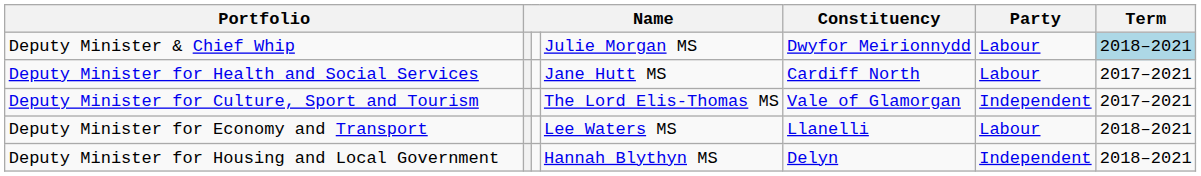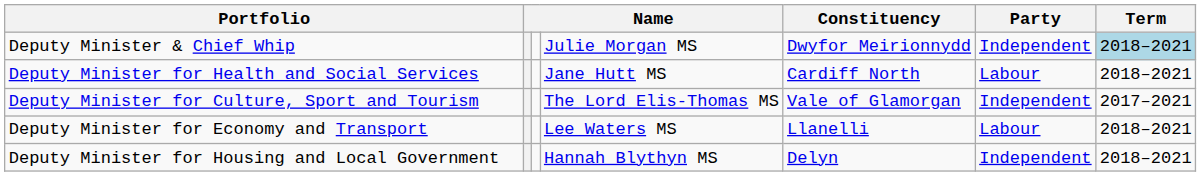(1010, 46) Labour -> (1035, 46) Independent
(1146, 74) 2017–2021 -> (1146, 74) 2018–2021
